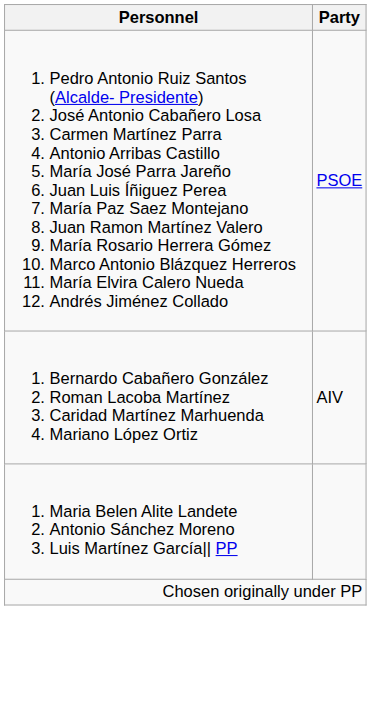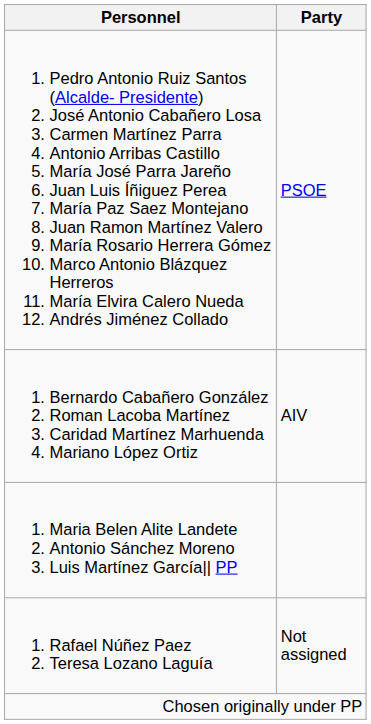+ row: (141, 655)
